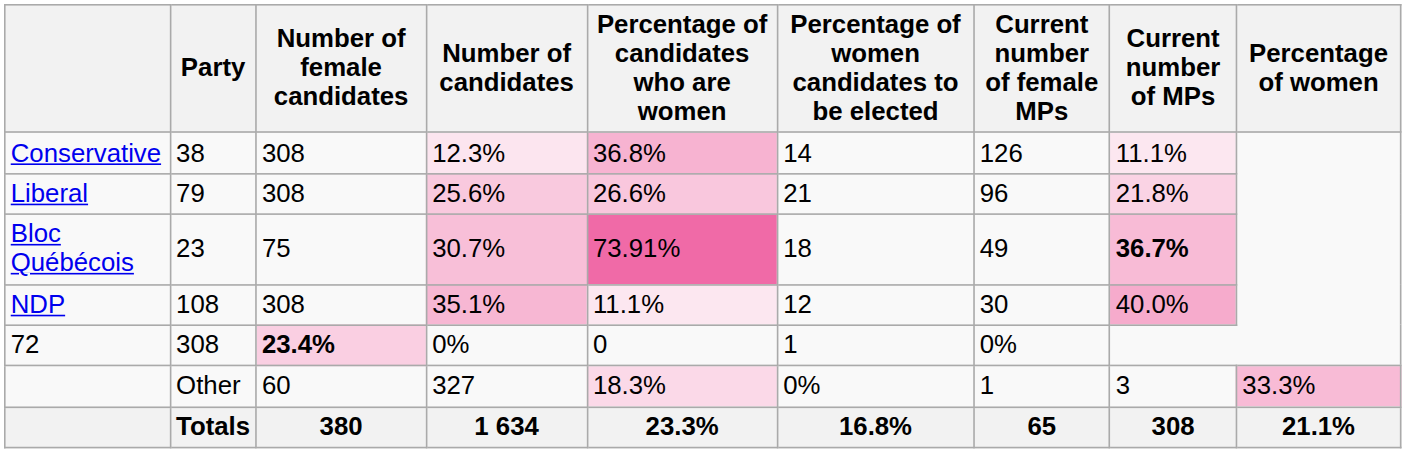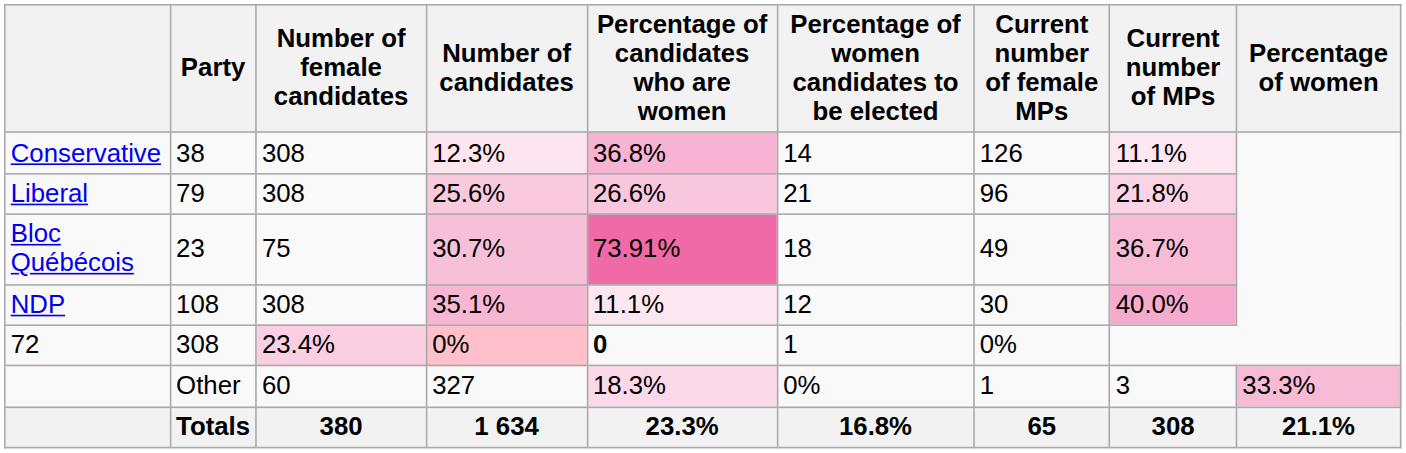(1152, 248) bold -> (1152, 248) normal
(298, 345) bold -> (298, 345) normal
(451, 345) no background -> (451, 345) pink background
(600, 345) normal -> (600, 345) bold
